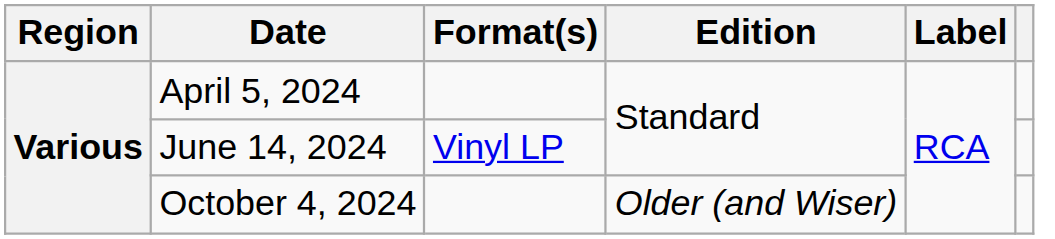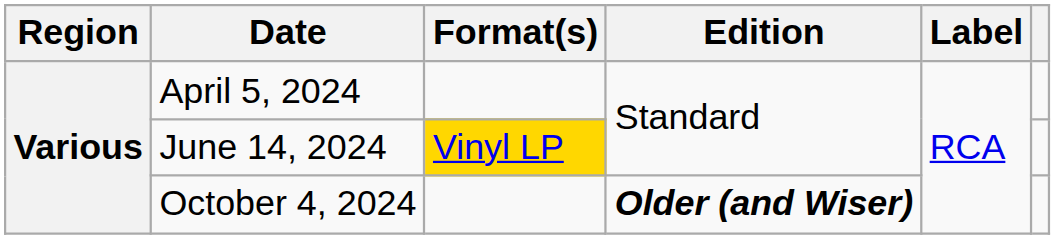(498, 146) no background -> (498, 146) gold background
(756, 203) normal -> (764, 203) bold
